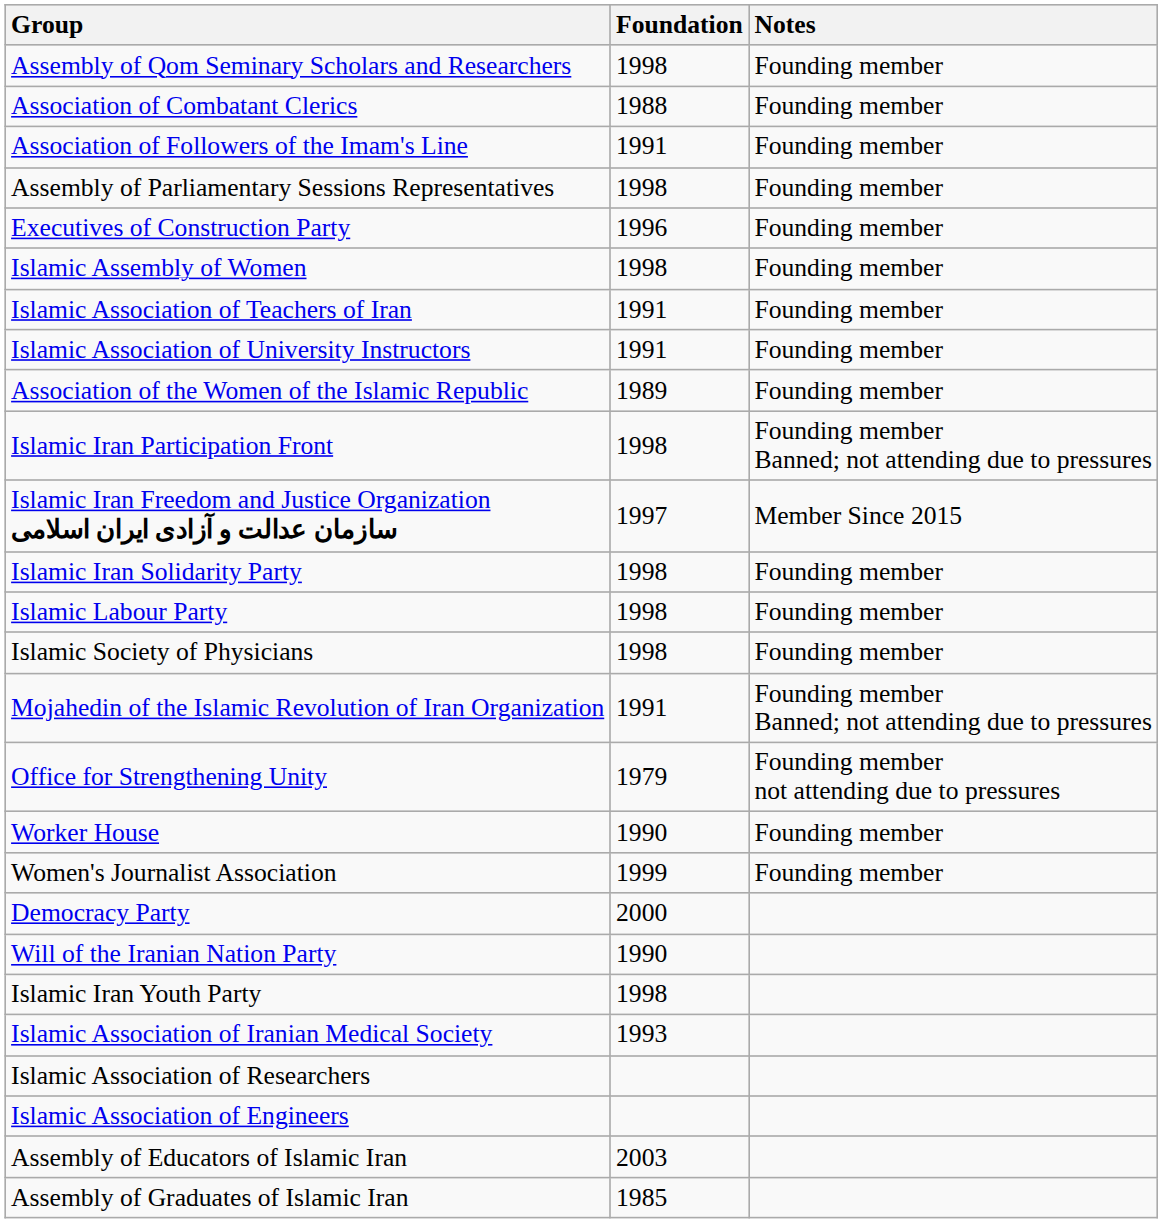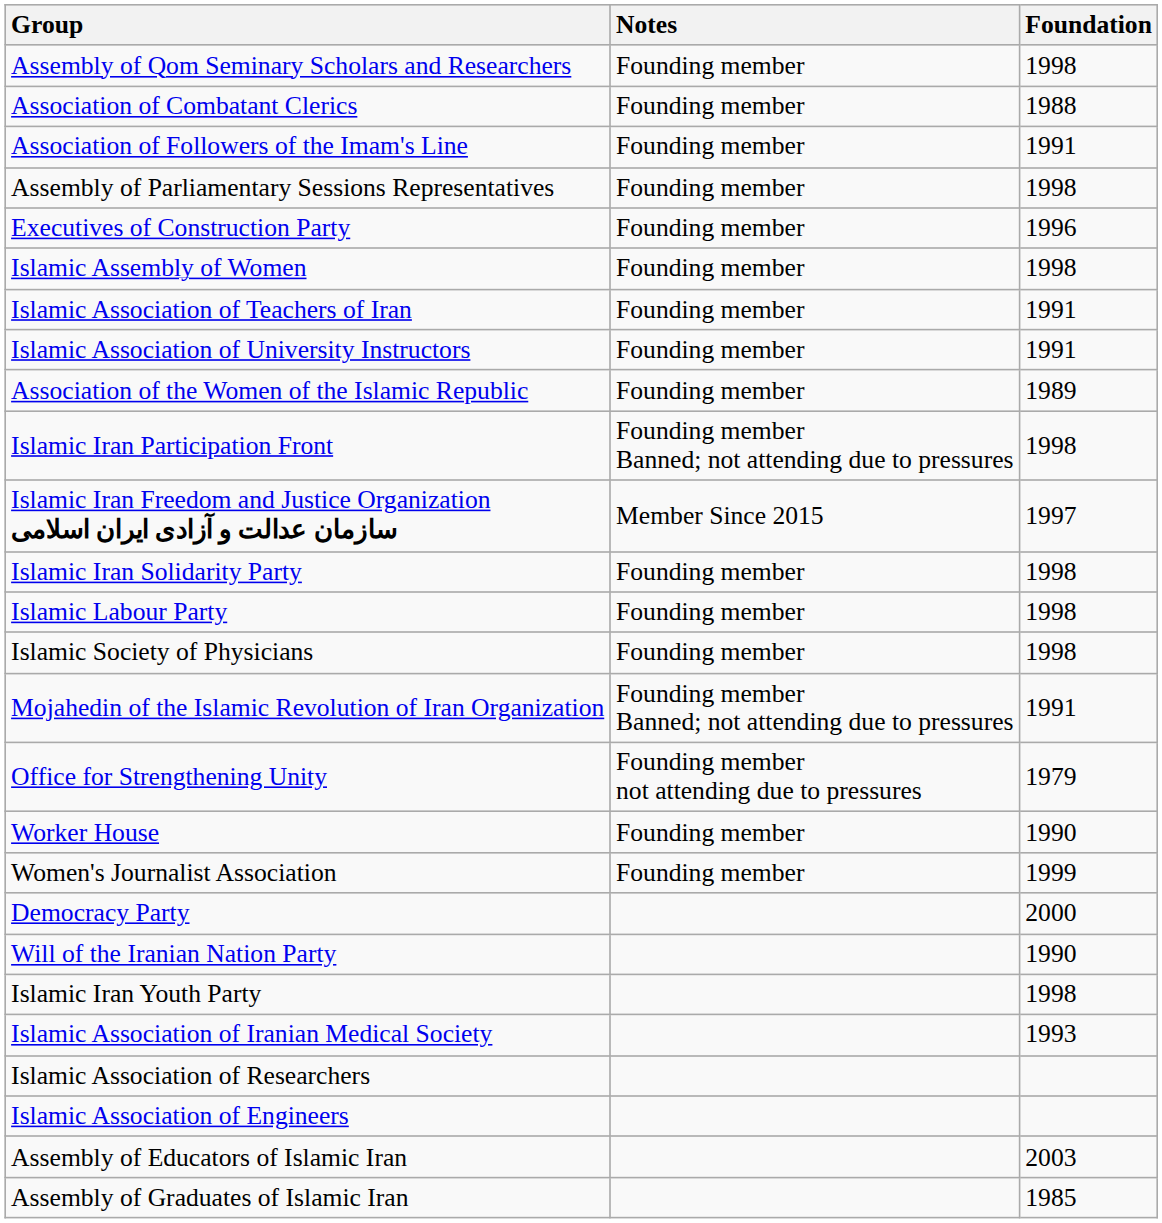columns swapped: (679, 24) <-> (785, 24)
